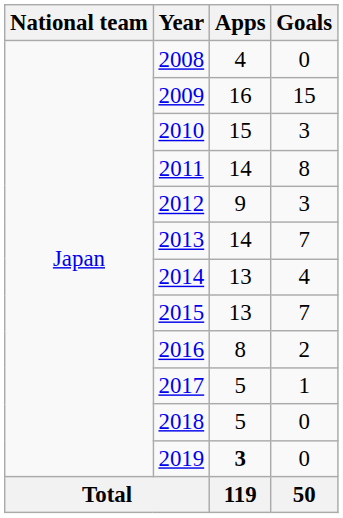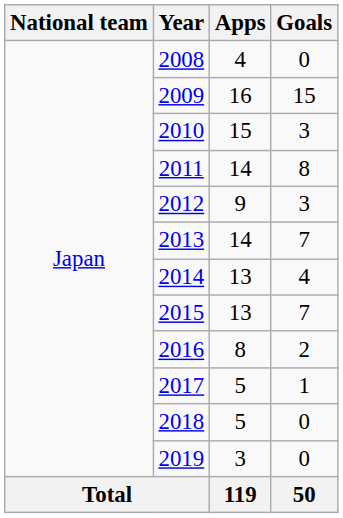(240, 458) bold -> (240, 458) normal
